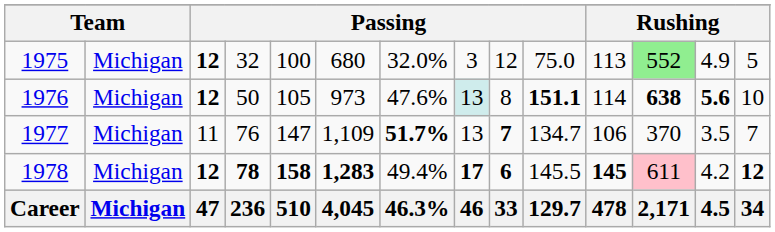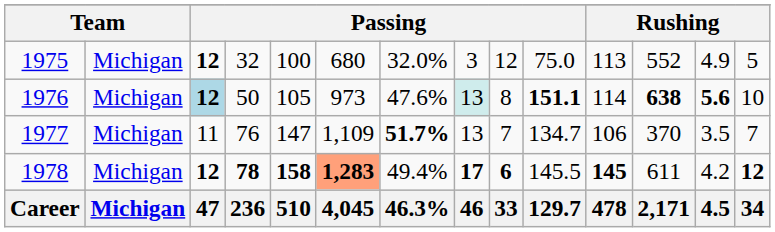(664, 60) lightgreen background -> (664, 60) no background
(208, 97) no background -> (208, 97) lightblue background
(506, 134) bold -> (506, 134) normal
(348, 171) no background -> (348, 171) lightsalmon background
(664, 171) pink background -> (664, 171) no background
